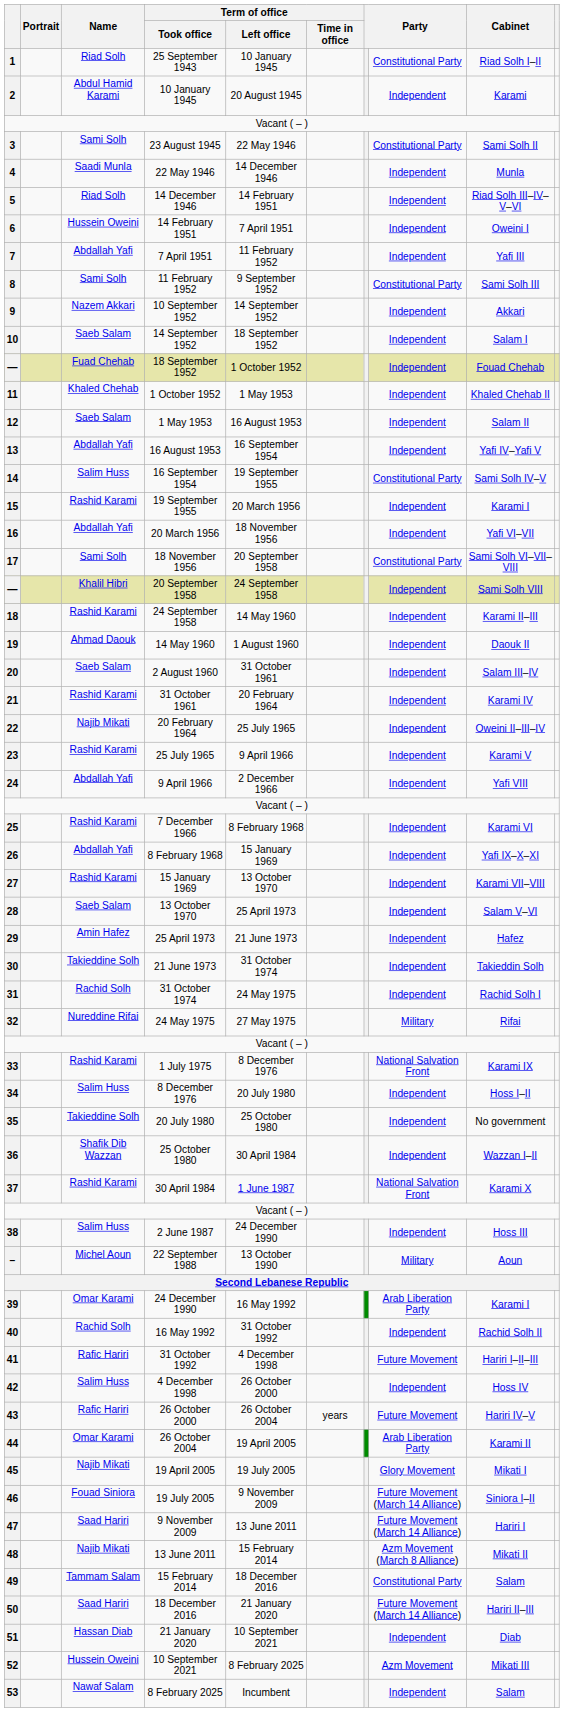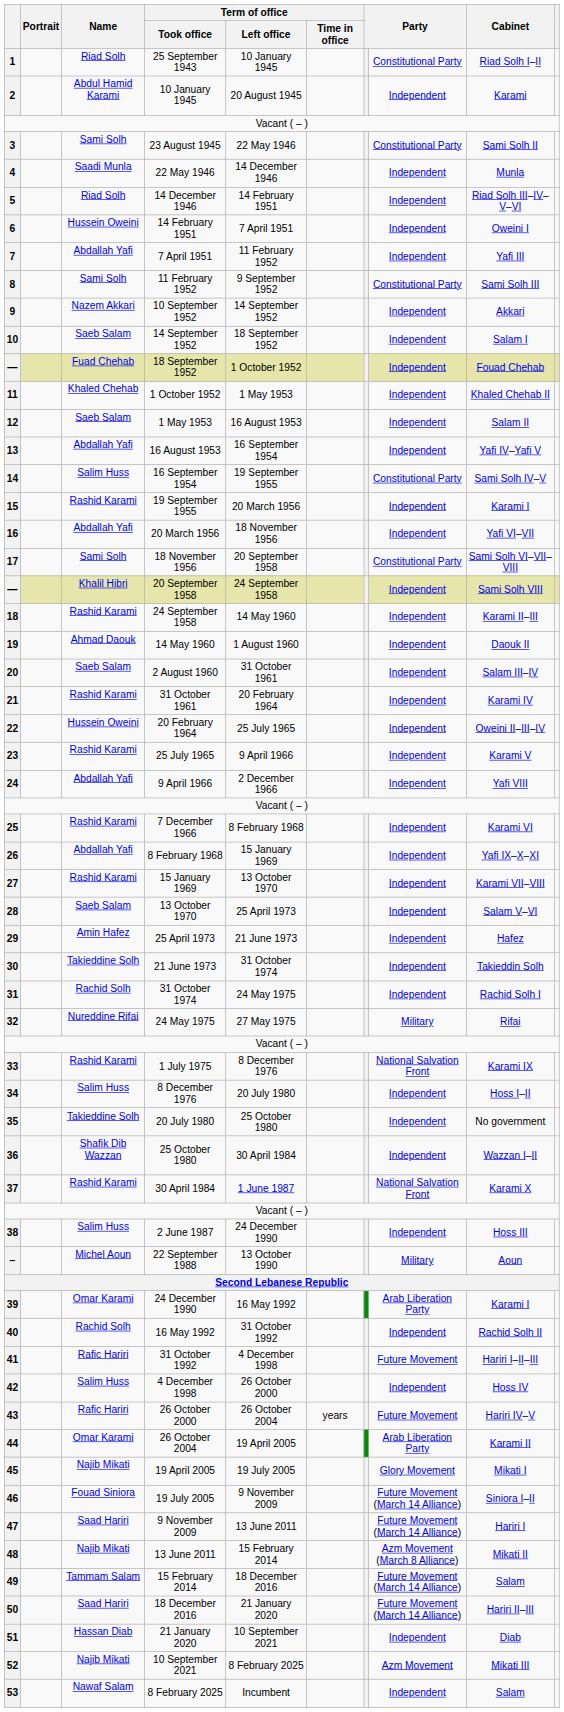(103, 722) Najib Mikati -> (103, 722) Hussein Oweini
(417, 1582) Constitutional Party -> (417, 1582) Future Movement (March 14 Alliance)
(103, 1659) Hussein Oweini -> (103, 1659) Najib Mikati
